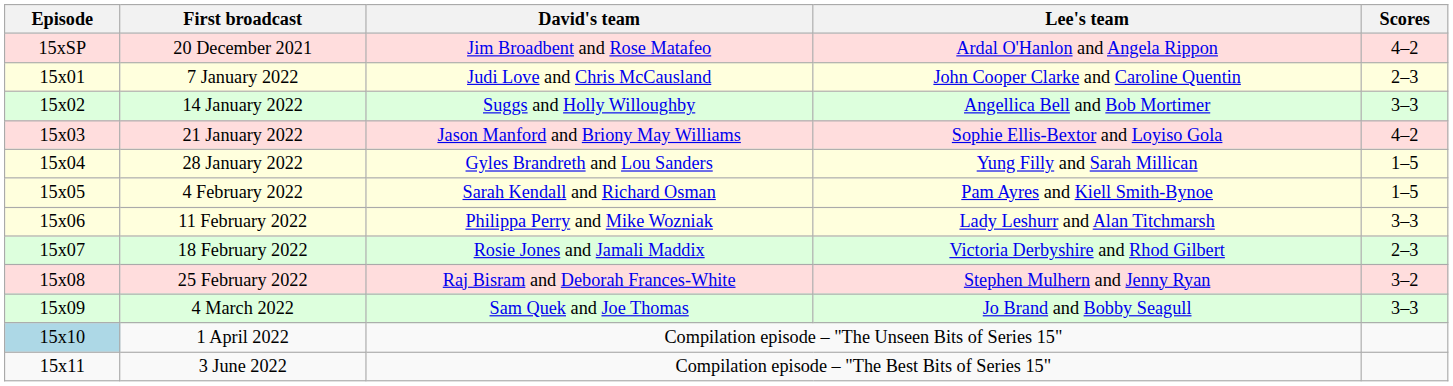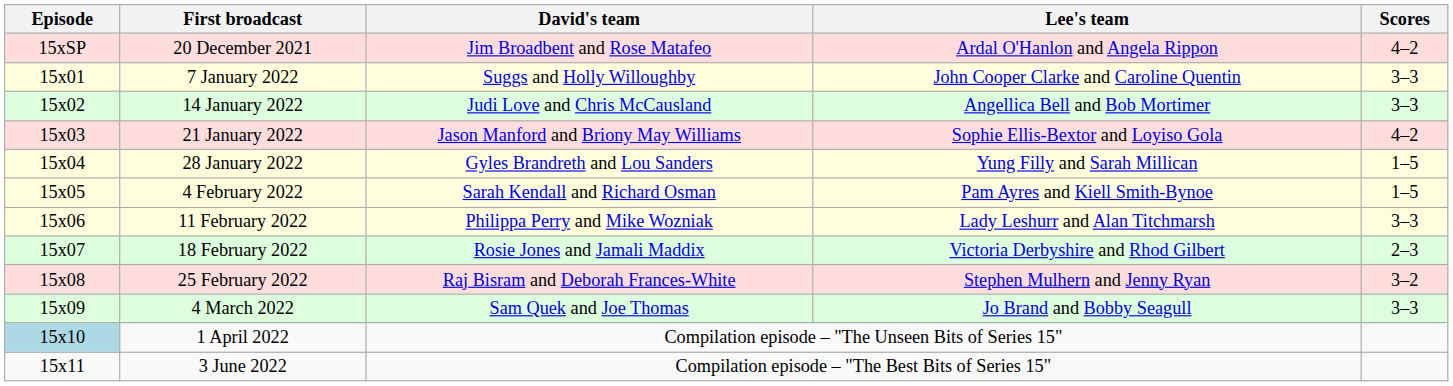(589, 76) Judi Love and Chris McCausland -> (589, 76) Suggs and Holly Willoughby
(1405, 76) 2–3 -> (1405, 76) 3–3
(589, 105) Suggs and Holly Willoughby -> (589, 105) Judi Love and Chris McCausland
